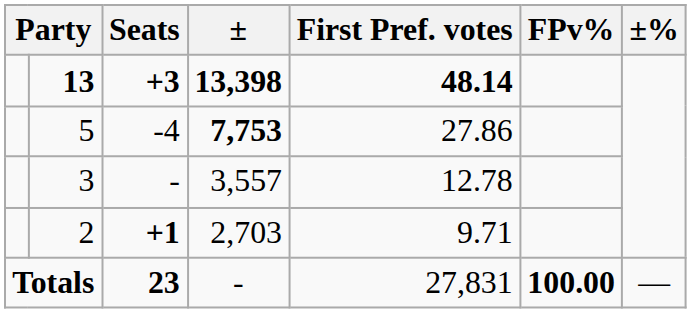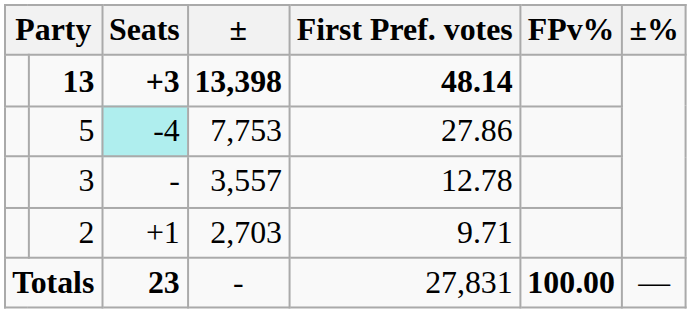(167, 130) no background -> (167, 130) paleturquoise background
(246, 130) bold -> (246, 130) normal
(163, 231) bold -> (163, 231) normal
